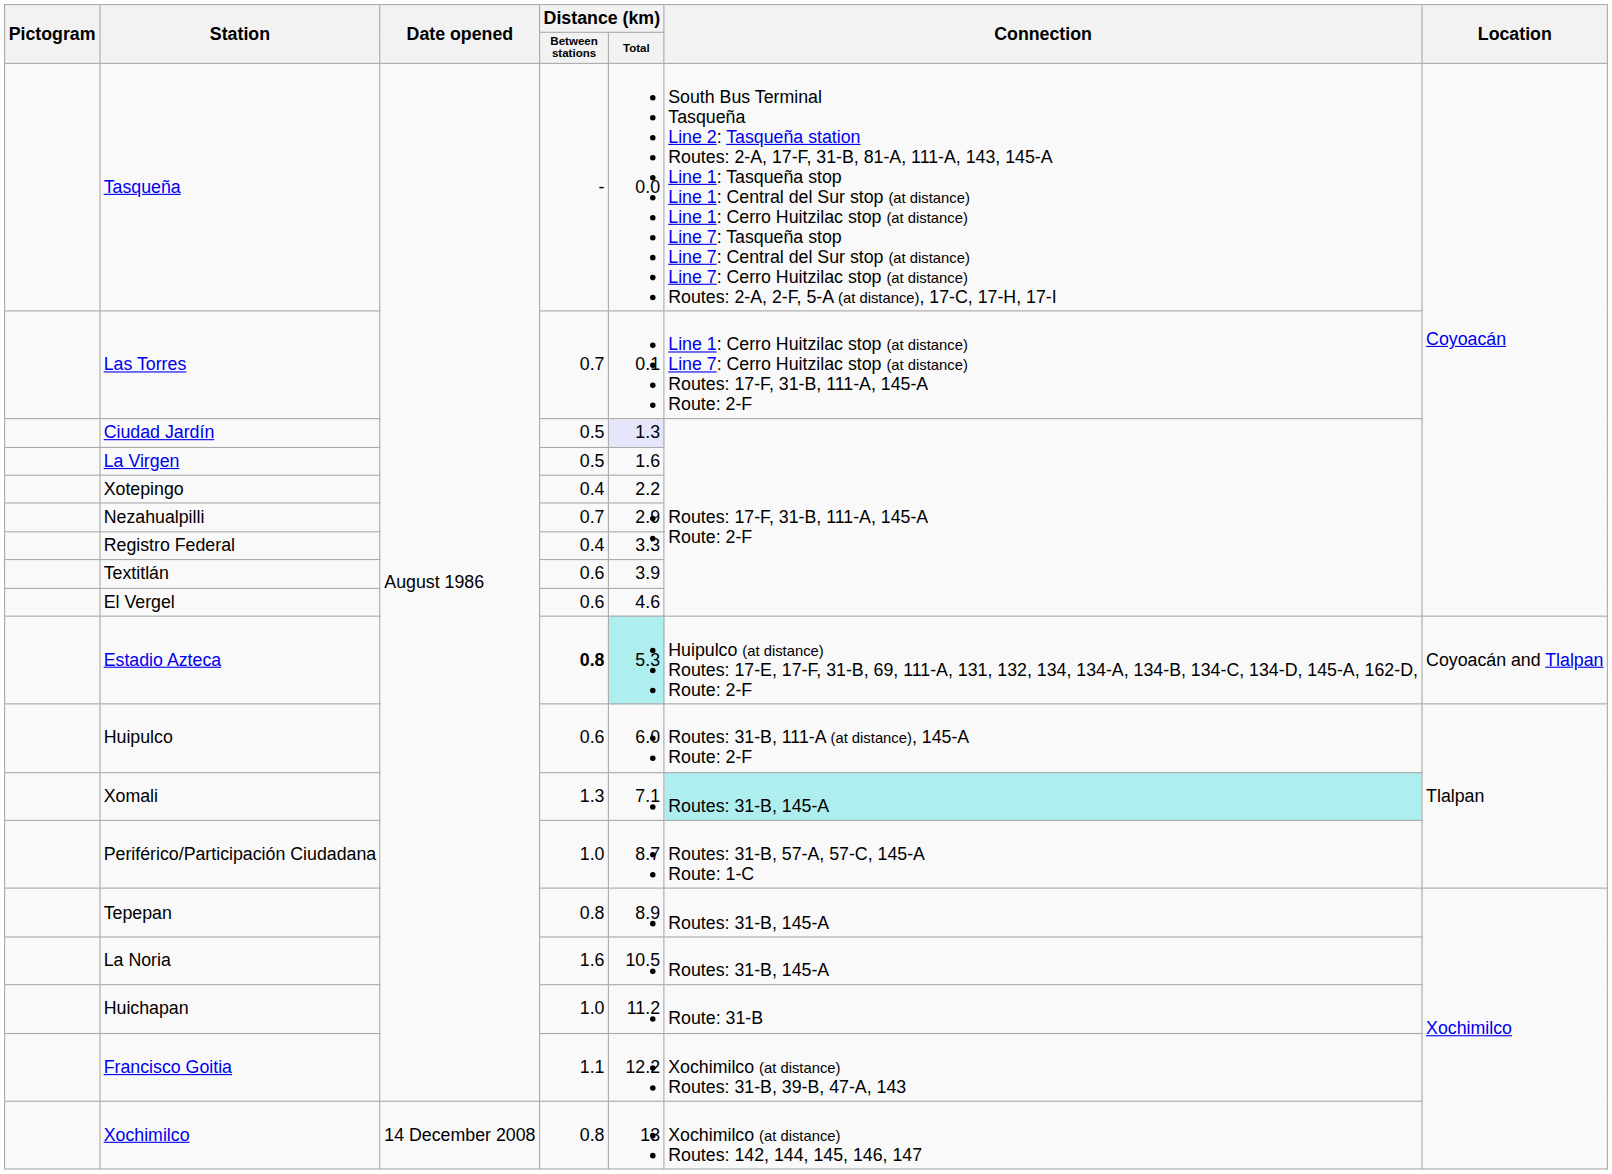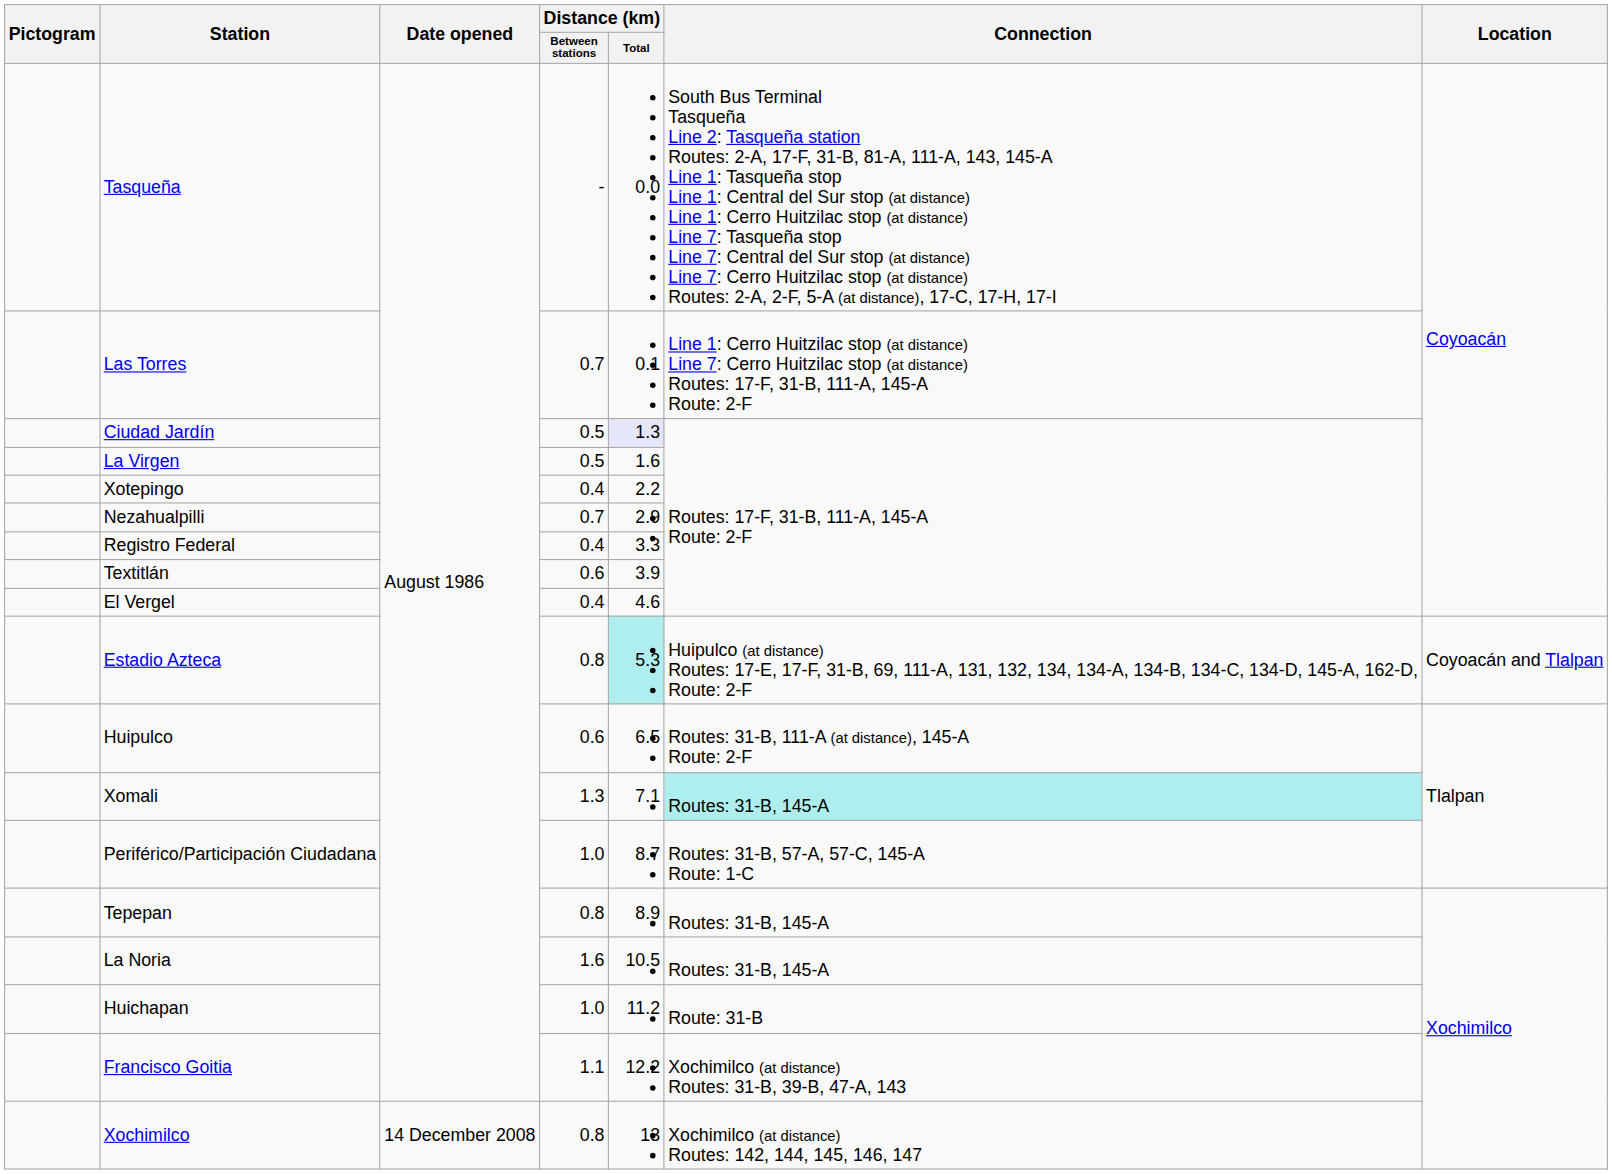(592, 601) 0.6 -> (592, 601) 0.4
(592, 660) bold -> (592, 660) normal
(648, 738) 6.0 -> (648, 738) 6.5
